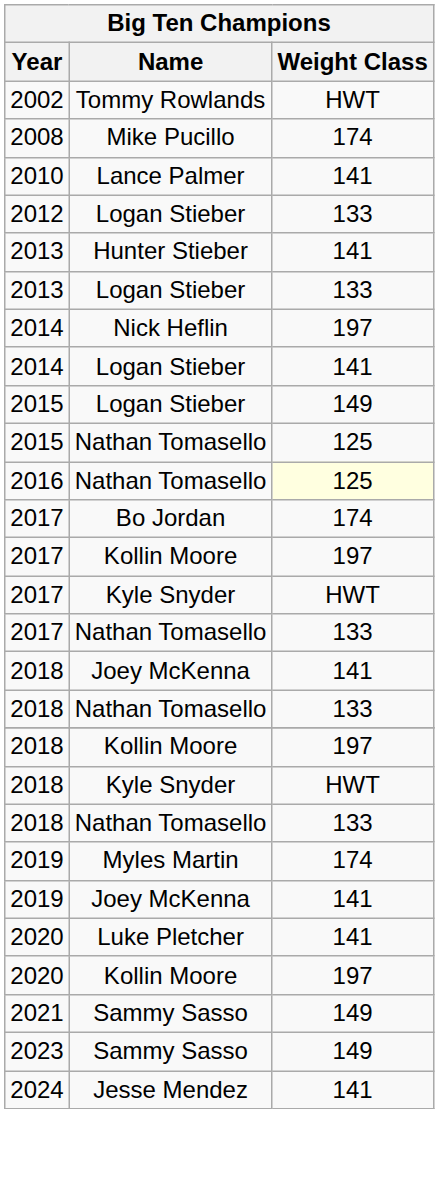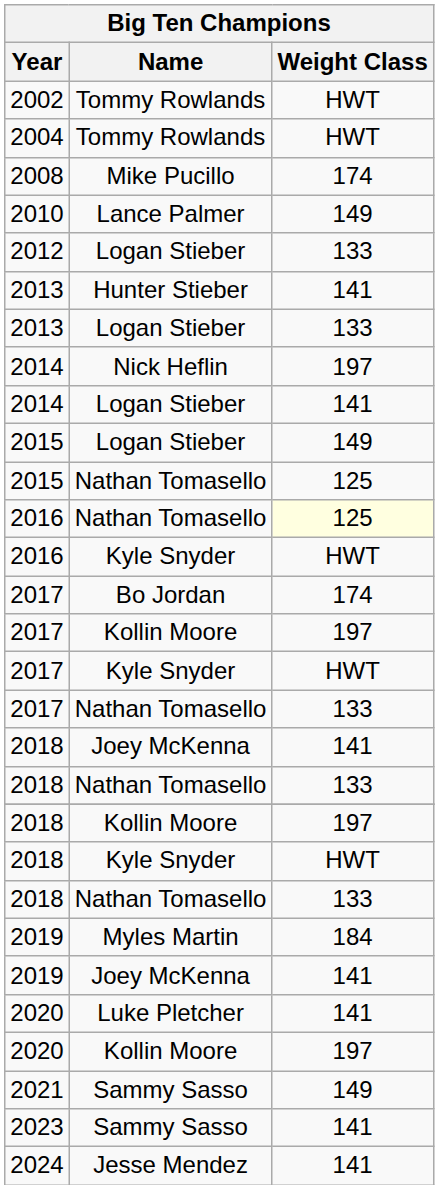+ row: (37, 137)
(353, 175) 141 -> (353, 213) 149
+ row: (37, 556)
(353, 860) 174 -> (353, 937) 184
(353, 1051) 149 -> (353, 1127) 141
